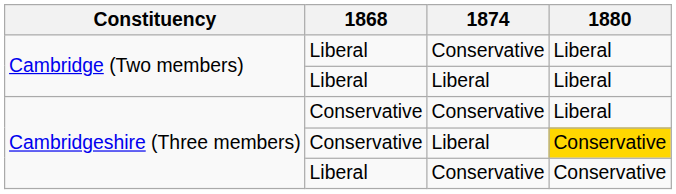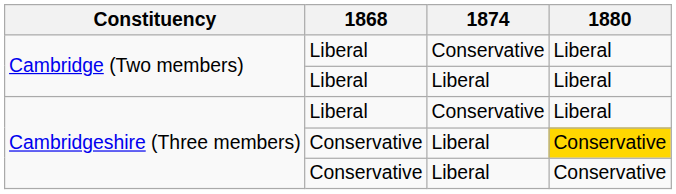(366, 111) Conservative -> (339, 111) Liberal
(339, 173) Liberal -> (366, 173) Conservative
(488, 173) Conservative -> (461, 173) Liberal
